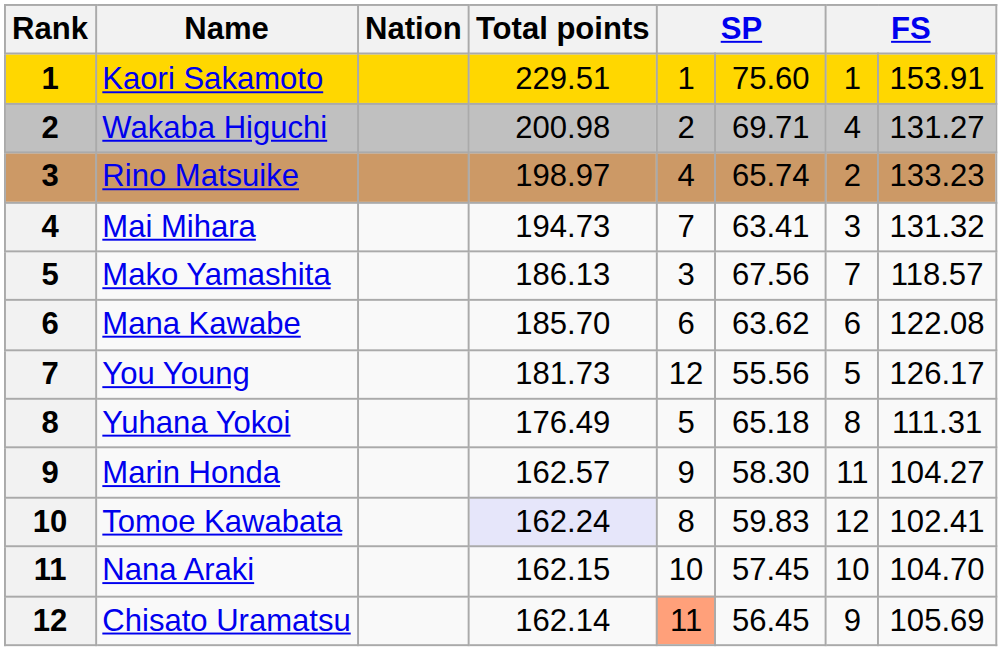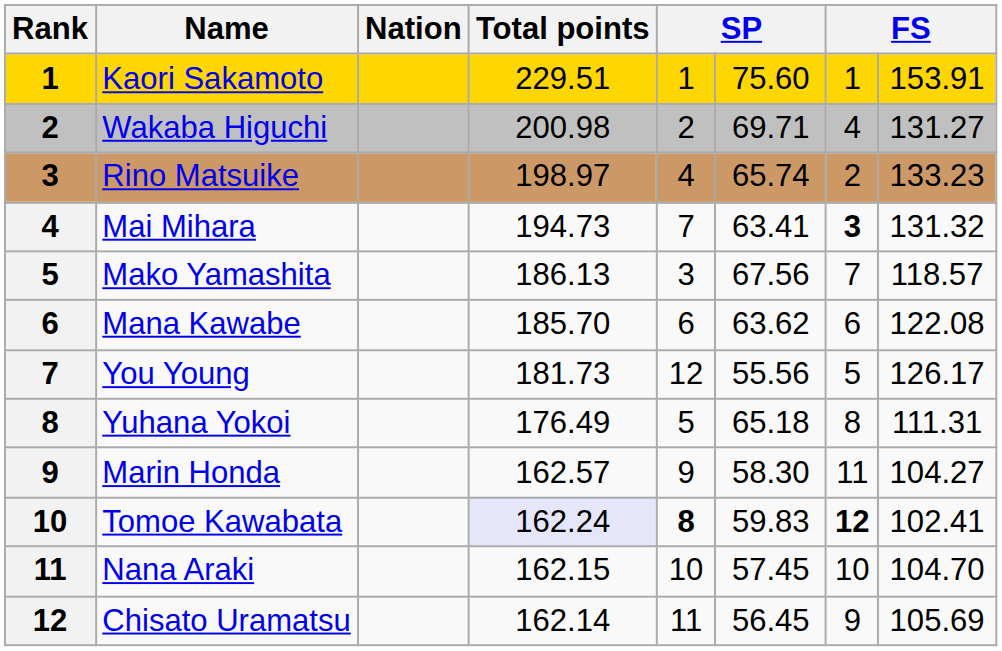(852, 226) normal -> (852, 226) bold
(686, 521) normal -> (686, 521) bold
(852, 521) normal -> (852, 521) bold
(686, 619) lightsalmon background -> (686, 619) no background
